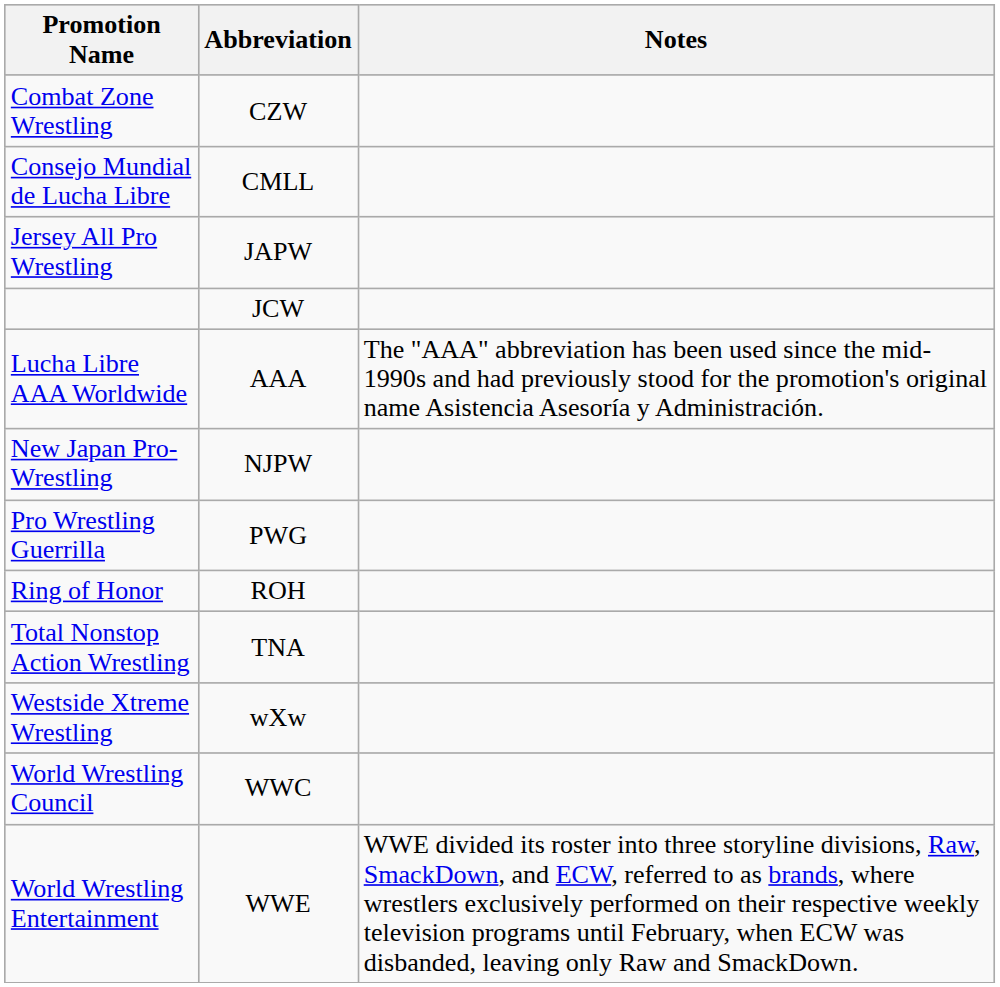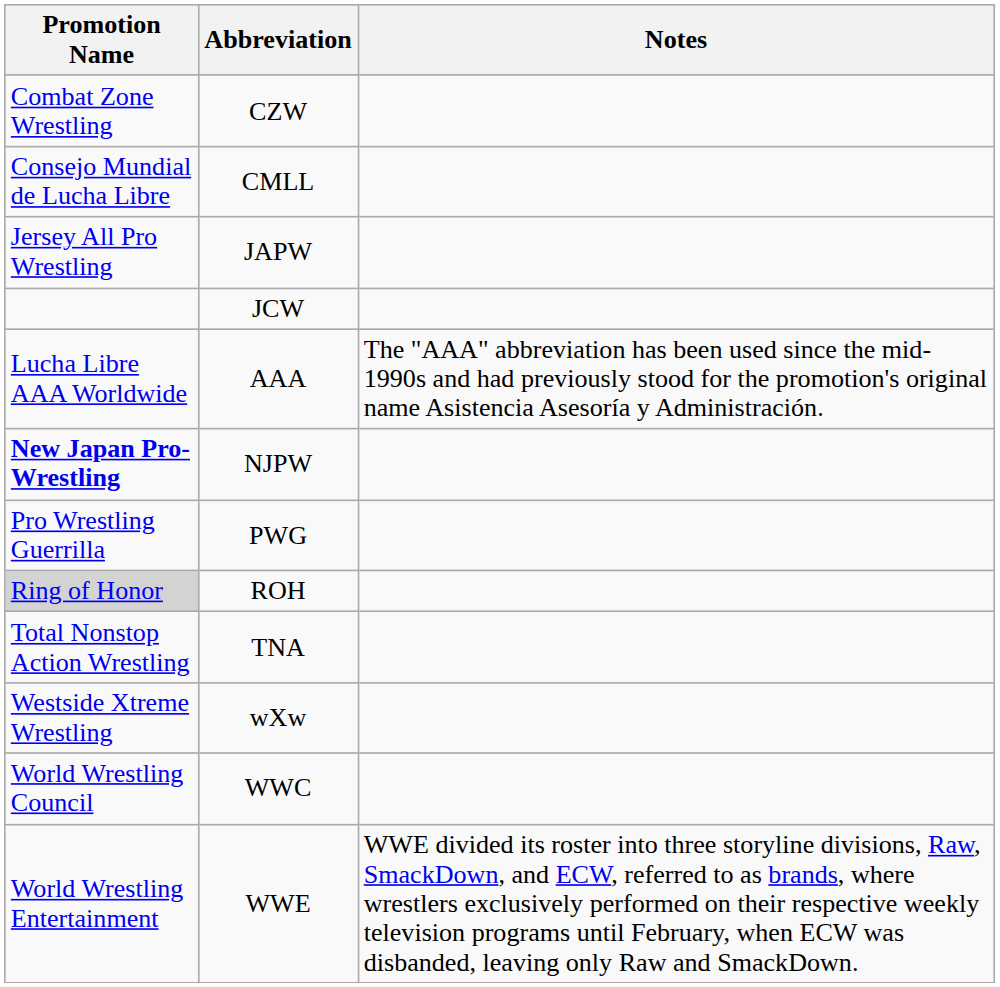(94, 464) normal -> (100, 464) bold
(87, 590) no background -> (87, 590) lightgrey background
